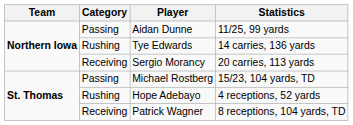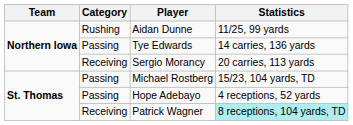(100, 29) Passing -> (101, 29) Rushing
(101, 46) Rushing -> (100, 46) Passing
(101, 95) Rushing -> (100, 95) Passing
(282, 112) no background -> (282, 112) paleturquoise background
